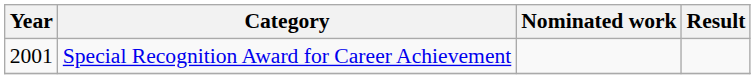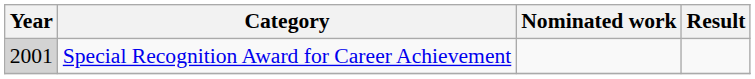(31, 55) no background -> (31, 55) lightgrey background
